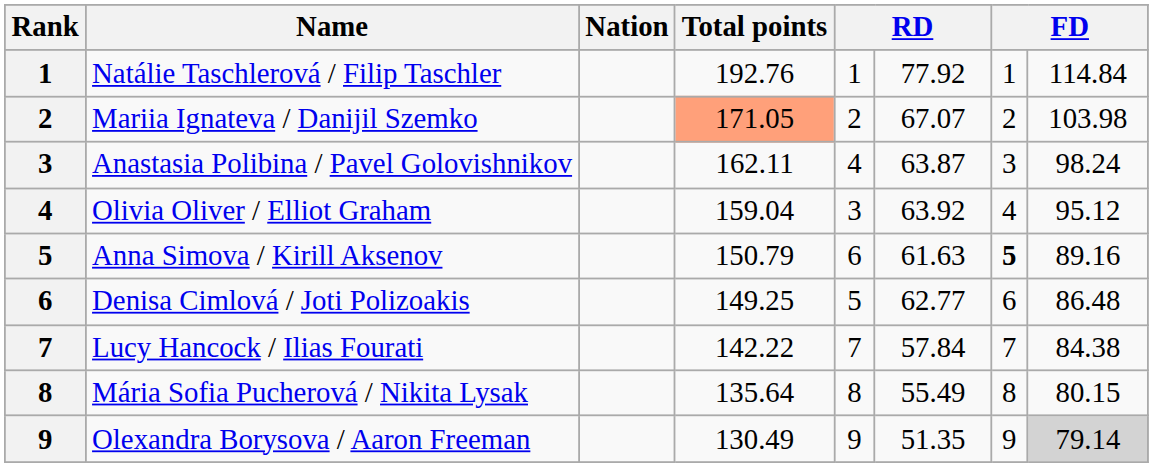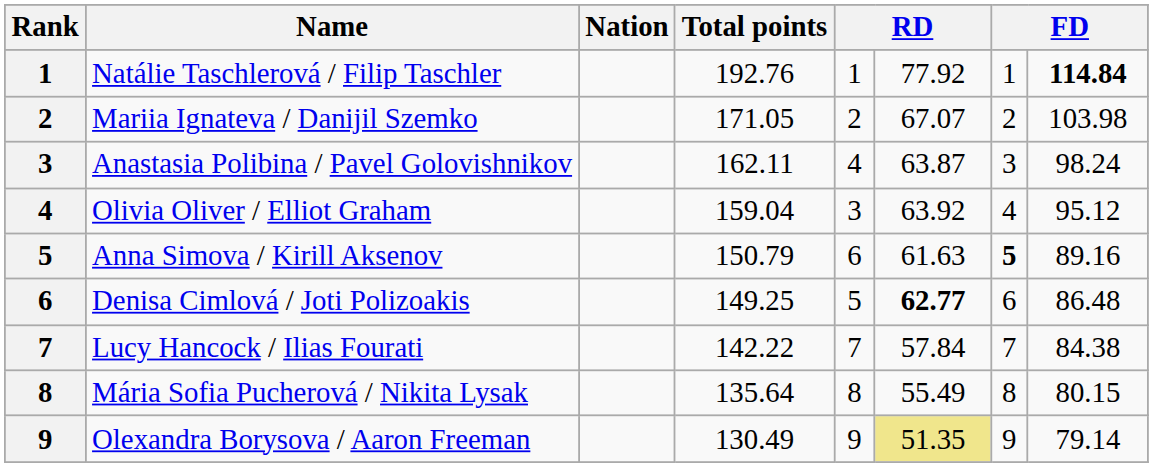(1088, 73) normal -> (1088, 73) bold
(755, 118) lightsalmon background -> (755, 118) no background
(933, 301) normal -> (933, 301) bold
(933, 438) no background -> (933, 438) khaki background
(1088, 438) lightgrey background -> (1088, 438) no background
